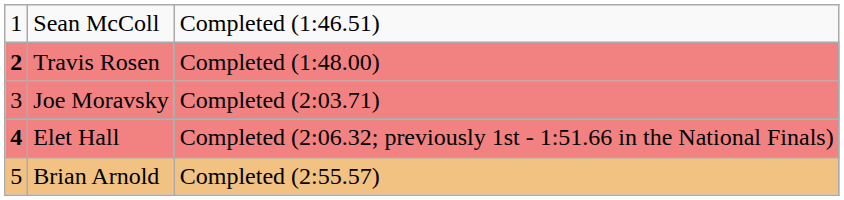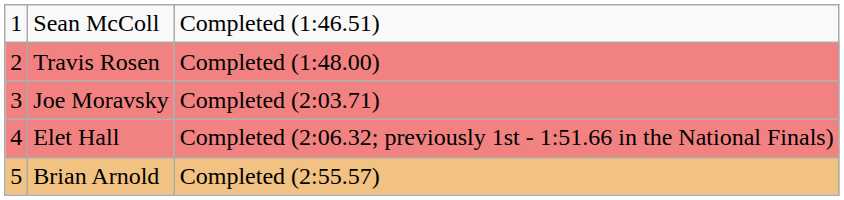(16, 61) bold -> (16, 61) normal
(16, 137) bold -> (16, 137) normal
